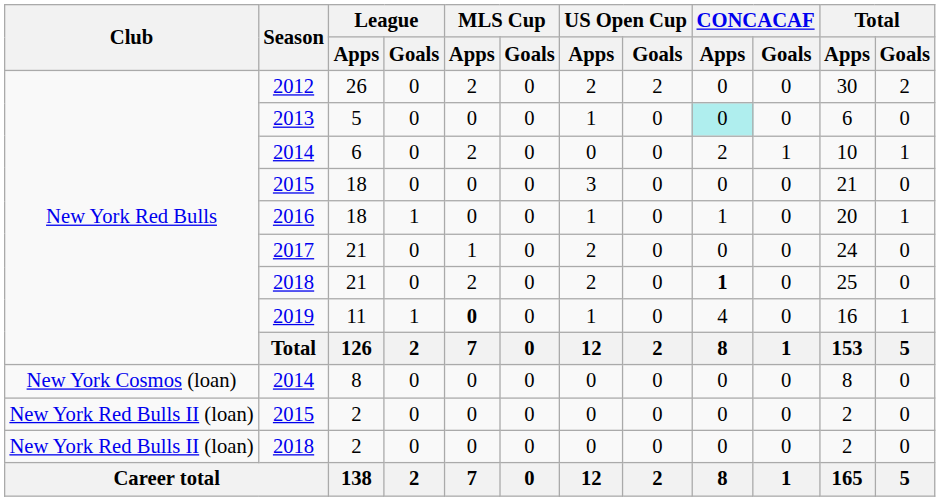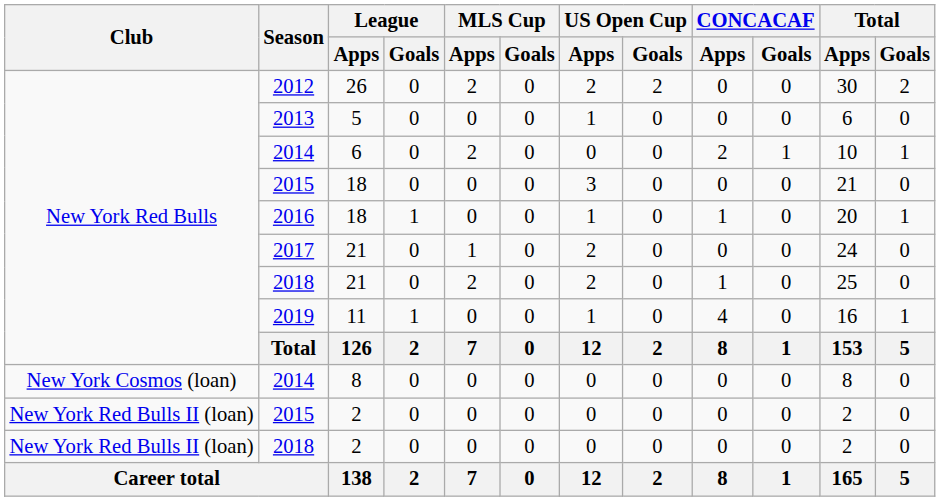(722, 119) paleturquoise background -> (722, 119) no background
(722, 282) bold -> (722, 282) normal
(472, 315) bold -> (472, 315) normal
